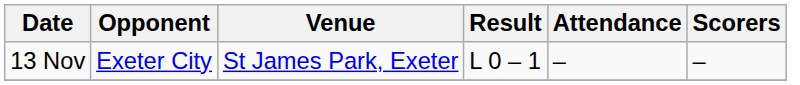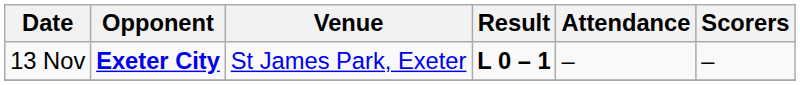(154, 60) normal -> (158, 60) bold
(505, 60) normal -> (514, 60) bold
